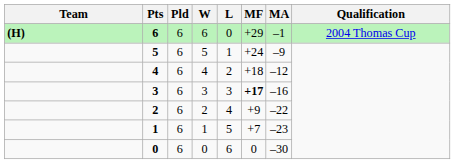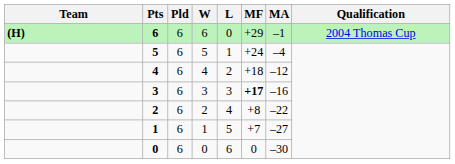(279, 52) –9 -> (279, 52) –4
(254, 110) +9 -> (254, 110) +8
(279, 129) –23 -> (279, 129) –27
